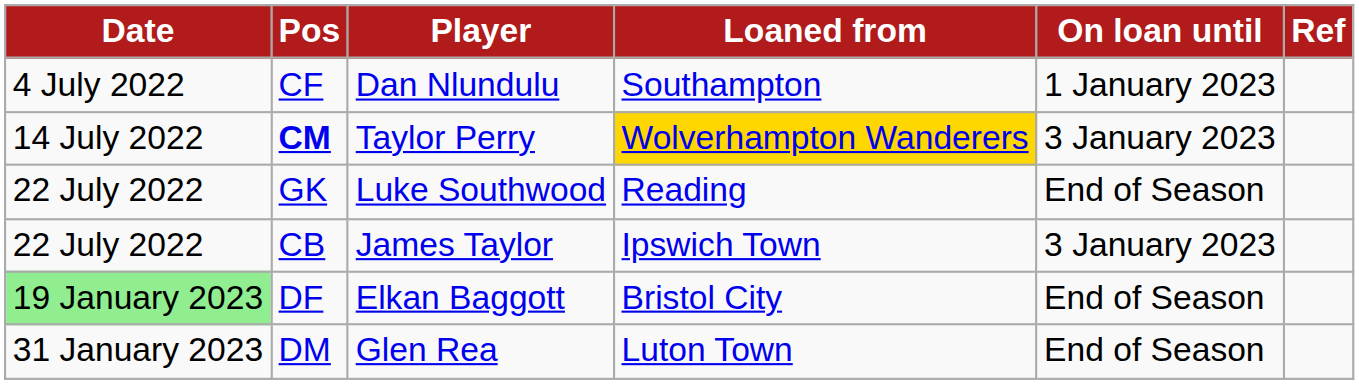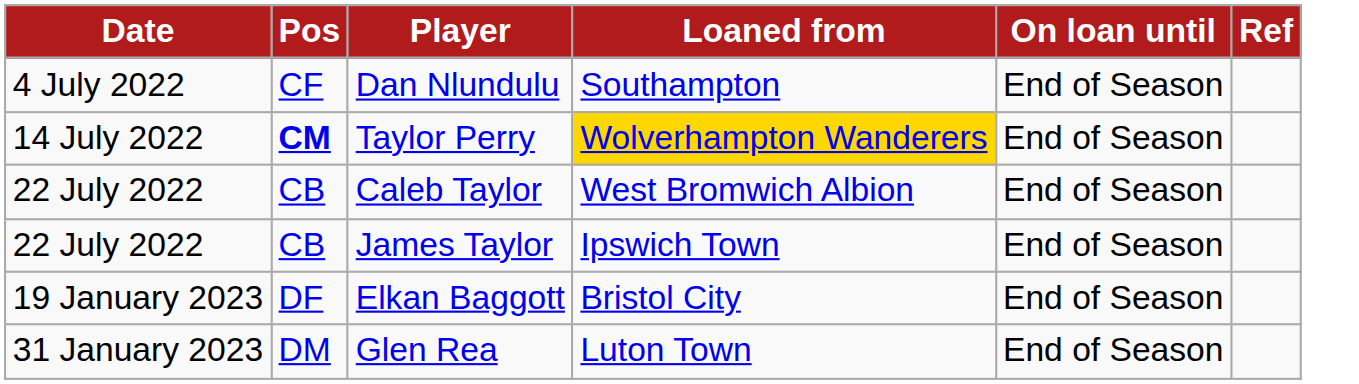(1160, 84) 1 January 2023 -> (1113, 84) End of Season
(1160, 137) 3 January 2023 -> (1113, 137) End of Season
- row: (481, 191)
+ row: (449, 191)
(1160, 244) 3 January 2023 -> (1113, 244) End of Season
(138, 297) lightgreen background -> (138, 297) no background
